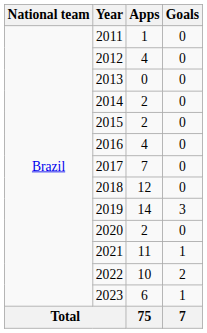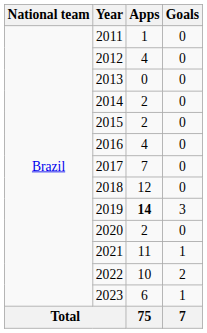(144, 209) normal -> (144, 209) bold
